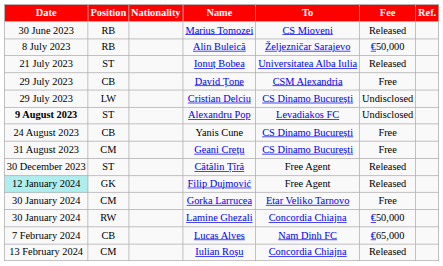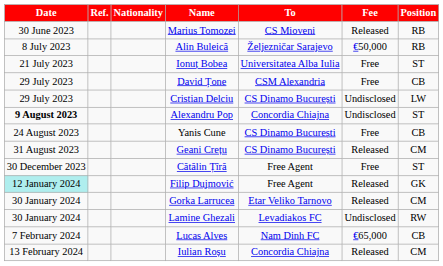columns swapped: (108, 13) <-> (427, 13)
(388, 64) Released -> (370, 64) Free
(308, 116) Levadiakos FC -> (290, 116) Concordia Chiajna
(388, 150) Free -> (370, 150) Released
(388, 167) Released -> (370, 167) Free
(388, 201) Free -> (370, 201) Released
(308, 218) Concordia Chiajna -> (290, 218) Levadiakos FC
(388, 218) €50,000 -> (370, 218) Undisclosed
